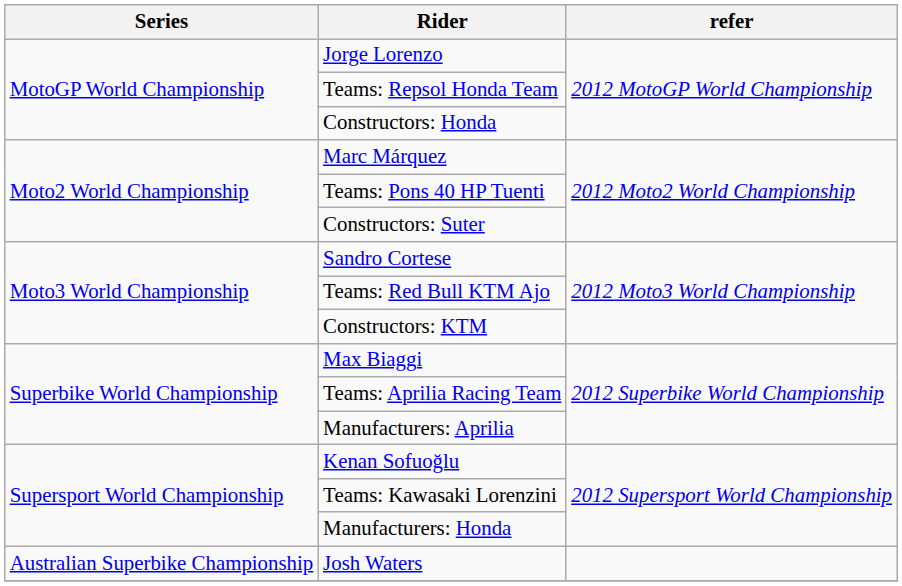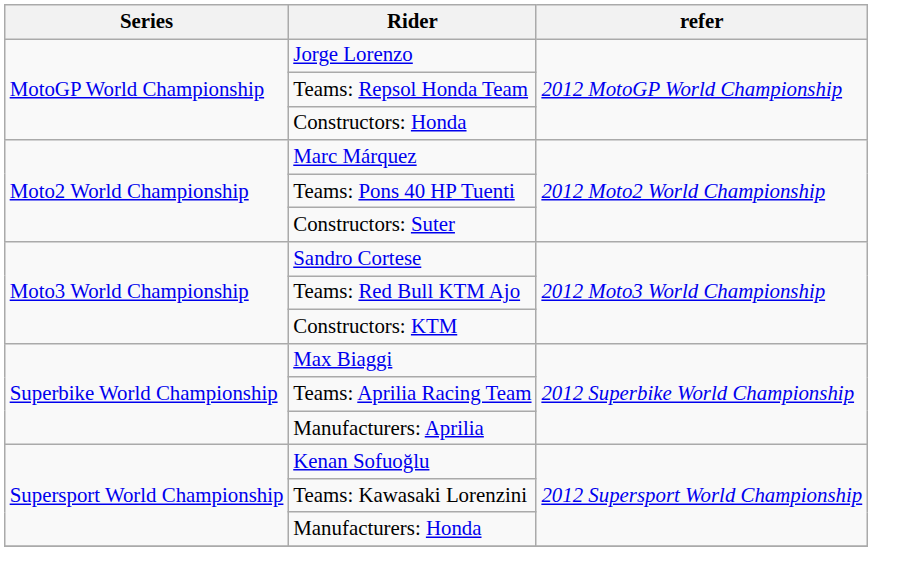- row: (373, 562)
